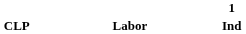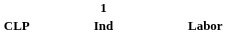columns swapped: (232, 7) <-> (130, 7)
